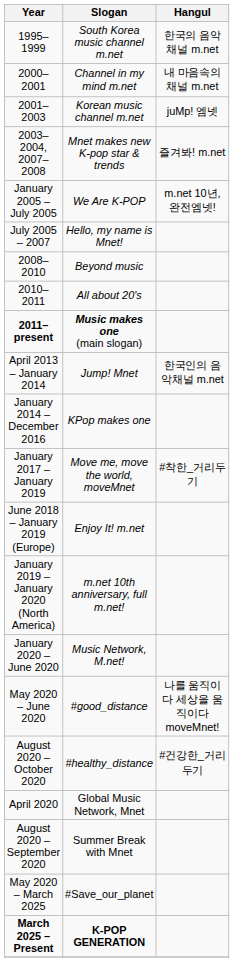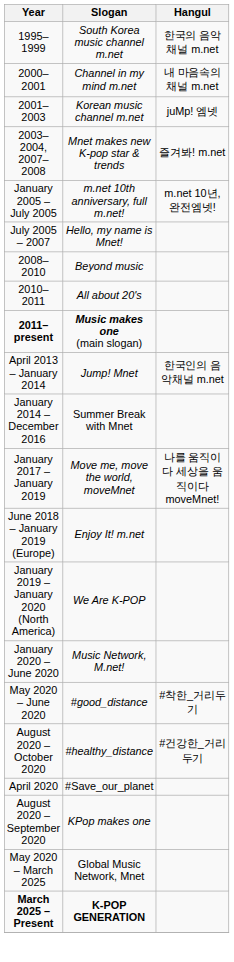(109, 201) We Are K-POP -> (109, 201) m.net 10th anniversary, full m.net!
(109, 421) KPop makes one -> (109, 421) Summer Break with Mnet
(192, 474) #착한_거리두기 -> (192, 478) 나를 움직이다 세상을 움직이다 moveMnet!
(109, 595) m.net 10th anniversary, full m.net! -> (109, 601) We Are K-POP
(192, 706) 나를 움직이다 세상을 움직이다 moveMnet! -> (192, 702) #착한_거리두기
(109, 805) Global Music Network, Mnet -> (109, 786) #Save_our_planet
(109, 846) Summer Break with Mnet -> (109, 822) KPop makes one
(109, 894) #Save_our_planet -> (109, 870) Global Music Network, Mnet
